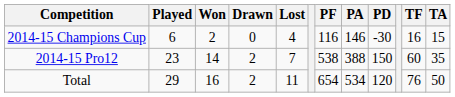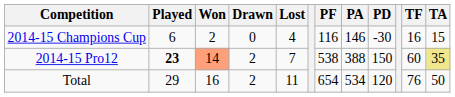(172, 59) normal -> (172, 59) bold
(212, 59) no background -> (212, 59) lightsalmon background
(438, 59) no background -> (438, 59) khaki background
